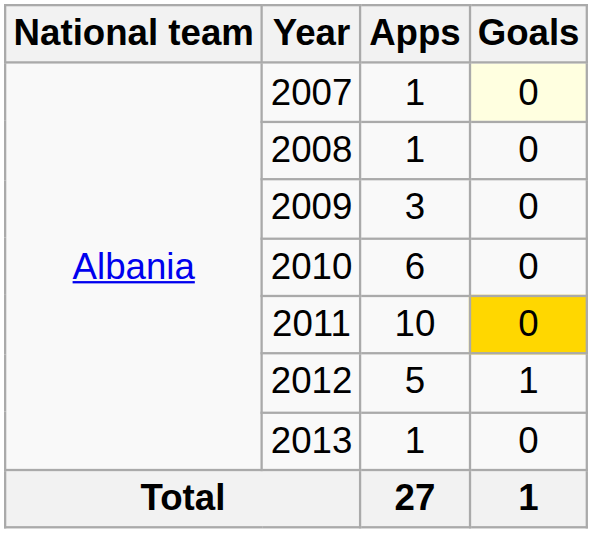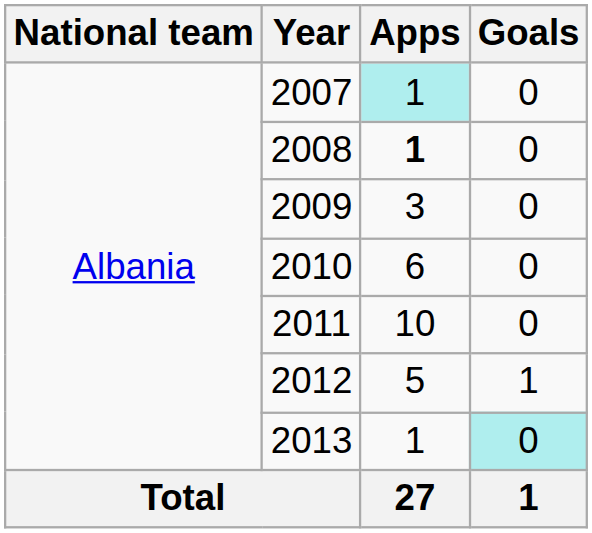(415, 91) no background -> (415, 91) paleturquoise background
(529, 91) lightyellow background -> (529, 91) no background
(415, 149) normal -> (415, 149) bold
(529, 324) gold background -> (529, 324) no background
(529, 440) no background -> (529, 440) paleturquoise background
